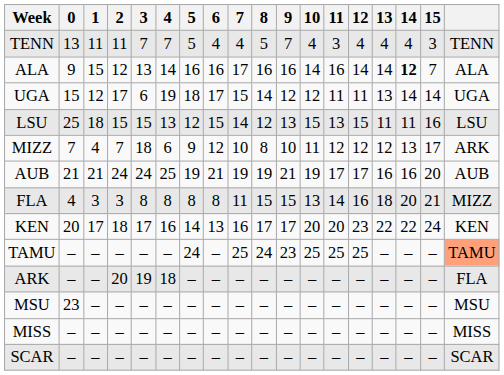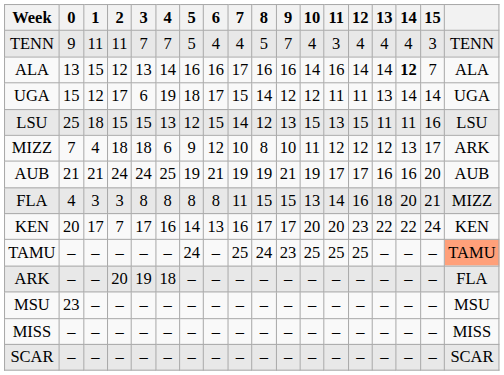(71, 43) 13 -> (71, 43) 9
(71, 69) 9 -> (71, 69) 13
(120, 148) 7 -> (120, 148) 18
(120, 226) 18 -> (120, 226) 7
